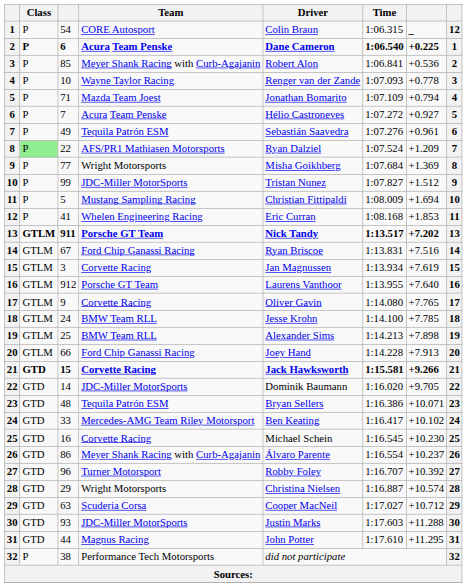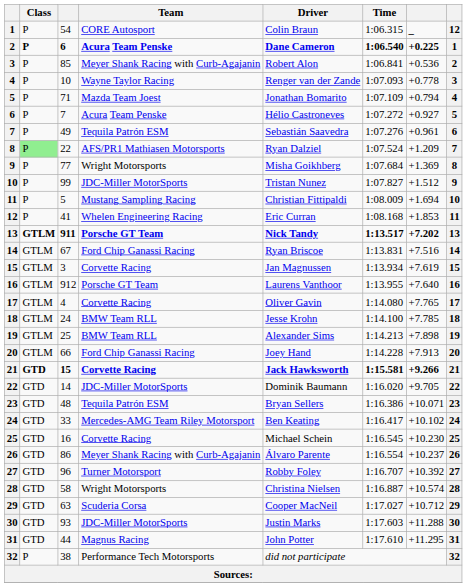(63, 302) 9 -> (63, 302) 4
(66, 489) 29 -> (66, 489) 58
